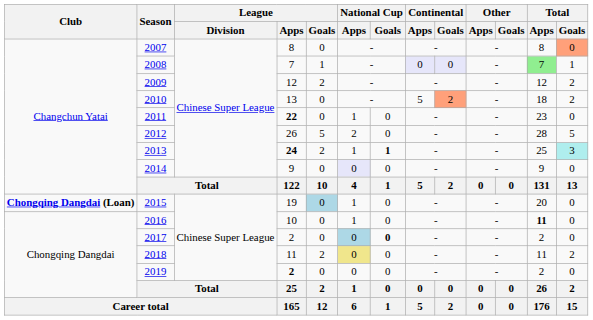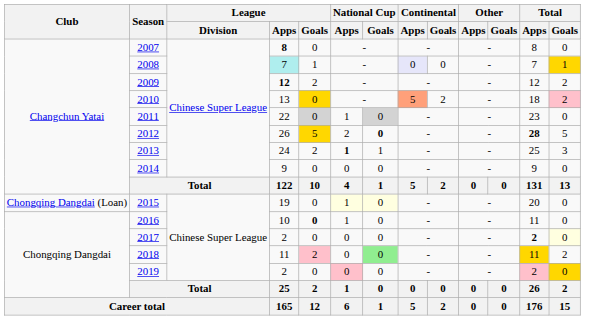(292, 47) normal -> (284, 47) bold
(572, 47) lightsalmon background -> (565, 47) no background
(292, 64) no background -> (284, 64) paleturquoise background
(450, 64) lavender background -> (443, 64) no background
(542, 64) lightgreen background -> (534, 64) no background
(572, 64) no background -> (565, 64) gold background
(292, 82) normal -> (284, 82) bold
(322, 99) no background -> (315, 99) gold background
(420, 99) no background -> (413, 99) lightsalmon background
(450, 99) lightsalmon background -> (443, 99) no background
(572, 99) no background -> (565, 99) pink background
(292, 116) bold -> (284, 116) normal
(322, 116) no background -> (315, 116) lightgrey background
(388, 116) no background -> (380, 116) lightgrey background
(322, 133) no background -> (315, 133) gold background
(388, 133) normal -> (380, 133) bold
(542, 133) normal -> (534, 133) bold
(292, 151) bold -> (284, 151) normal
(354, 151) normal -> (347, 151) bold
(388, 151) bold -> (380, 151) normal
(572, 151) paleturquoise background -> (565, 151) no background
(354, 168) lavender background -> (347, 168) no background
(71, 202) bold -> (67, 202) normal
(322, 202) lightblue background -> (315, 202) no background
(354, 202) no background -> (347, 202) lightyellow background
(388, 202) no background -> (380, 202) lightyellow background
(322, 220) normal -> (315, 220) bold
(542, 220) bold -> (534, 220) normal
(354, 237) lightblue background -> (347, 237) no background
(388, 237) bold -> (380, 237) normal
(542, 237) normal -> (534, 237) bold
(572, 237) no background -> (565, 237) lightyellow background
(322, 254) no background -> (315, 254) pink background
(354, 254) khaki background -> (347, 254) no background
(388, 254) no background -> (380, 254) lightgreen background
(542, 254) no background -> (534, 254) gold background
(292, 271) bold -> (284, 271) normal
(354, 271) no background -> (347, 271) pink background
(542, 271) no background -> (534, 271) pink background
(572, 271) no background -> (565, 271) gold background
